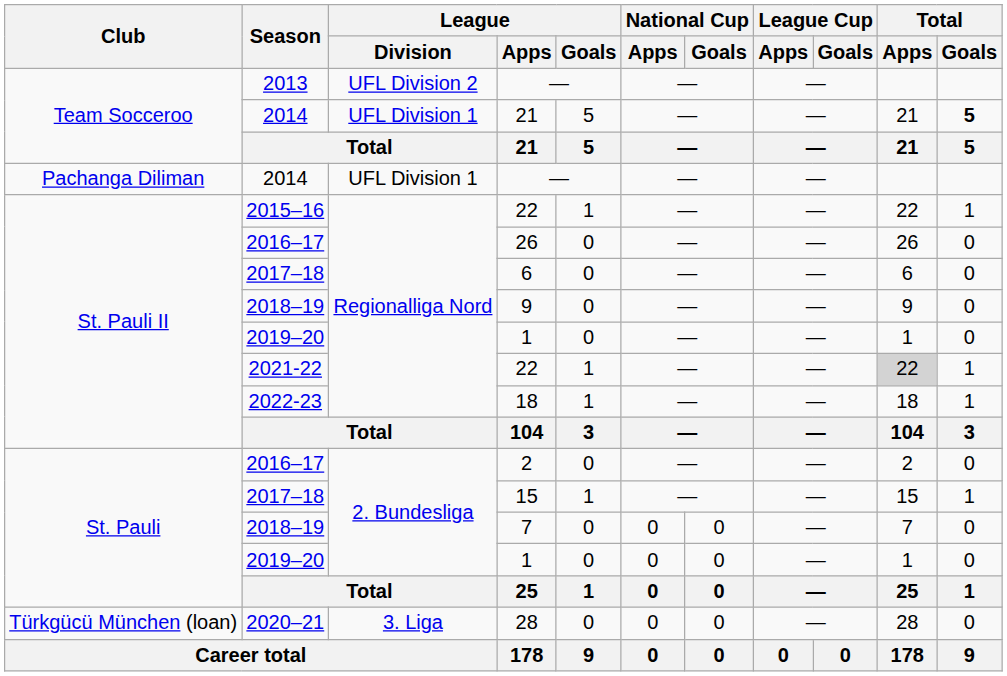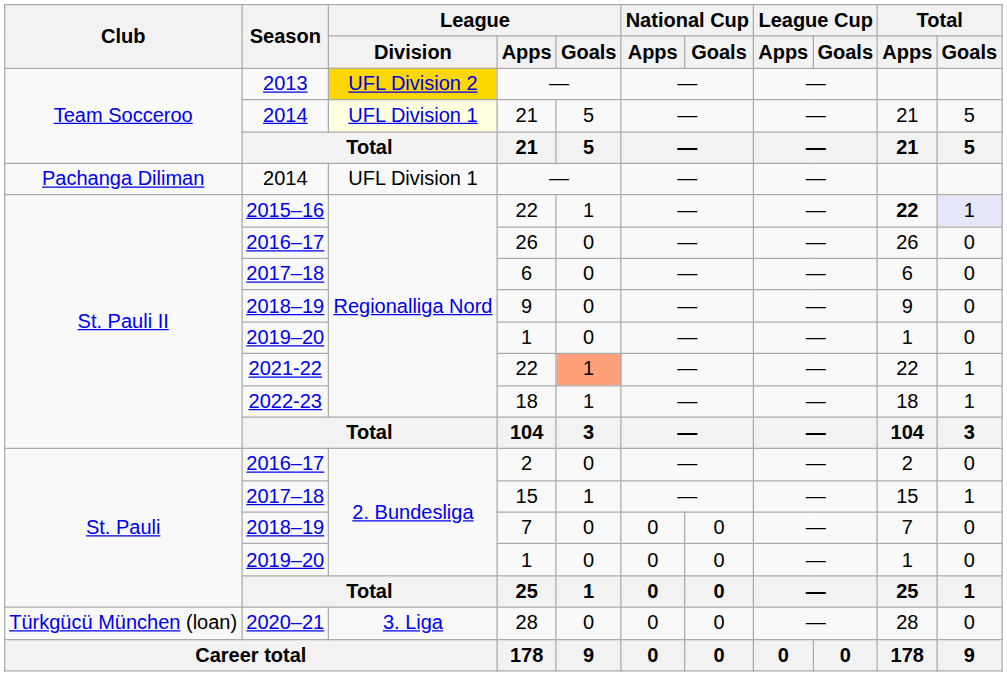(413, 83) no background -> (413, 83) gold background
(413, 115) no background -> (413, 115) lightyellow background
(969, 115) bold -> (969, 115) normal
(907, 210) normal -> (907, 210) bold
(969, 210) no background -> (969, 210) lavender background
(589, 369) no background -> (589, 369) lightsalmon background
(907, 369) lightgrey background -> (907, 369) no background
